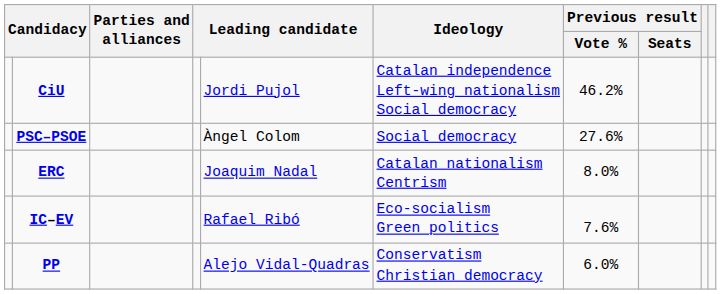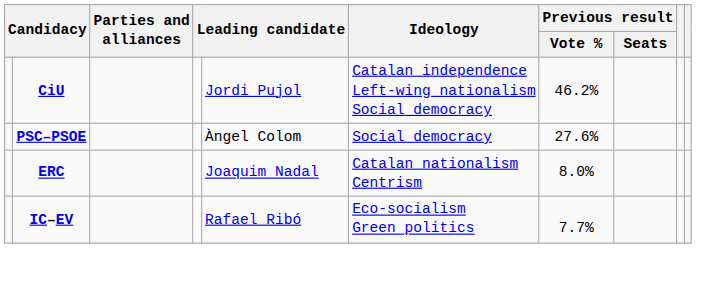(601, 229) 7.6% -> (576, 229) 7.7%
- row: (51, 265)
